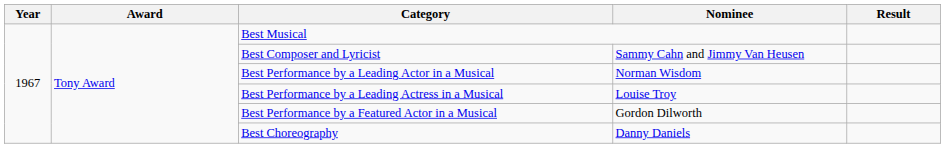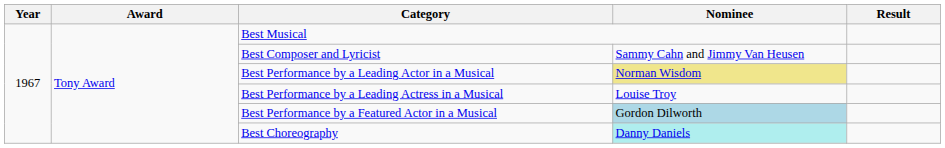(658, 73) no background -> (658, 73) khaki background
(659, 113) no background -> (659, 113) lightblue background
(653, 133) no background -> (653, 133) paleturquoise background
